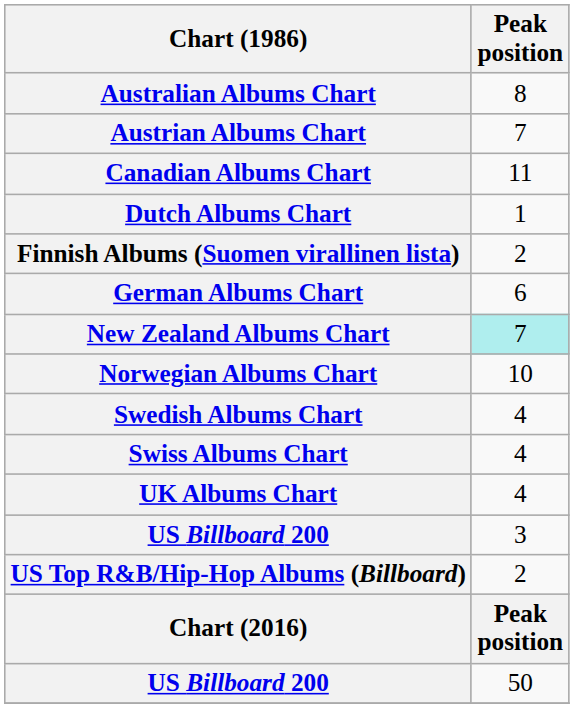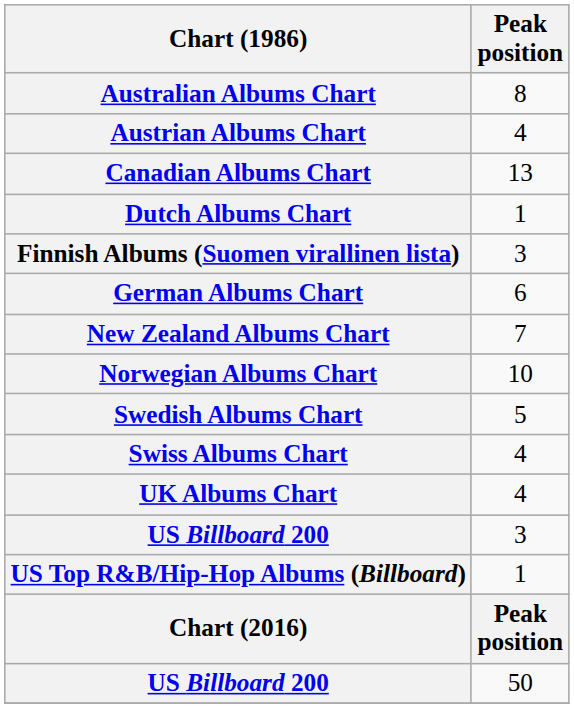(520, 133) 7 -> (520, 133) 4
(520, 173) 11 -> (520, 173) 13
(520, 253) 2 -> (520, 253) 3
(520, 333) paleturquoise background -> (520, 333) no background
(520, 413) 4 -> (520, 413) 5
(520, 574) 2 -> (520, 574) 1
